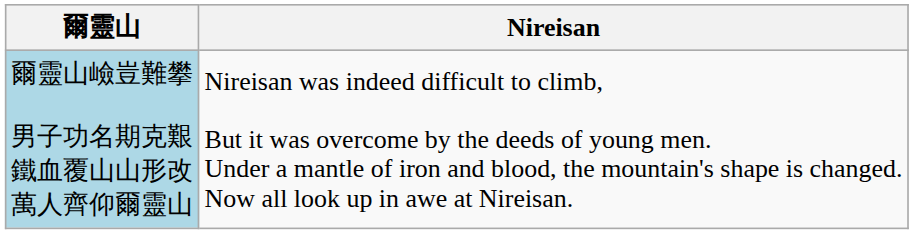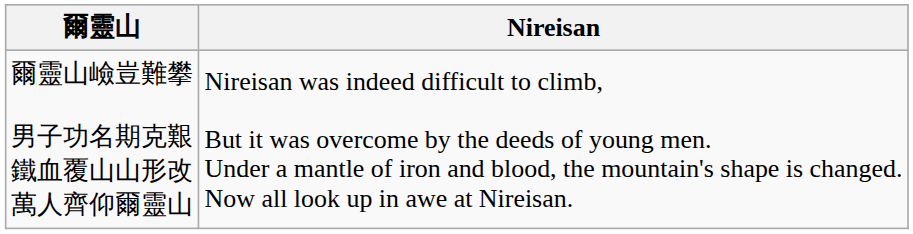(102, 138) lightblue background -> (102, 138) no background
